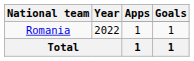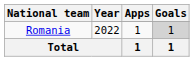(171, 30) no background -> (171, 30) lightgrey background
